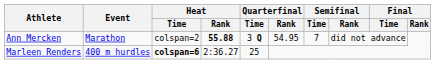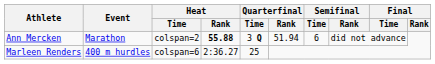(286, 38) 54.95 -> (286, 38) 51.94
(316, 38) 7 -> (316, 38) 6
(177, 52) bold -> (177, 52) normal
